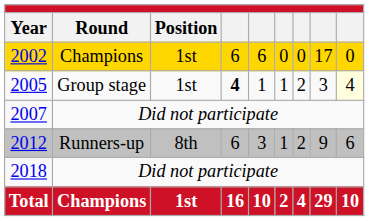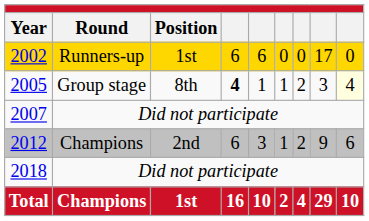(102, 56) Champions -> (102, 56) Runners-up
(186, 85) 1st -> (186, 85) 8th
(102, 143) Runners-up -> (102, 143) Champions
(186, 143) 8th -> (186, 143) 2nd
